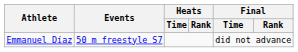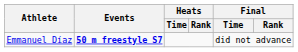(119, 39) normal -> (119, 39) bold
